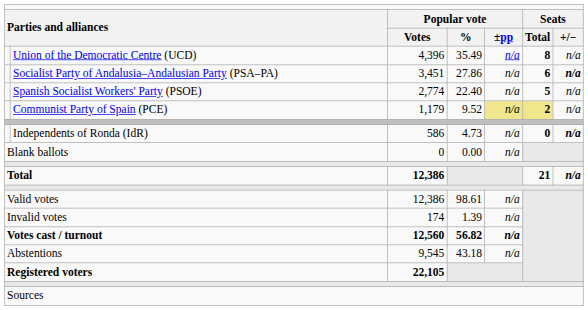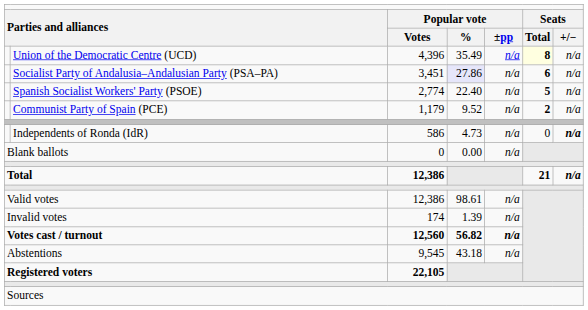(547, 55) no background -> (547, 55) lightyellow background
(469, 73) no background -> (469, 73) lavender background
(573, 73) bold -> (573, 73) normal
(512, 110) khaki background -> (512, 110) no background
(547, 110) khaki background -> (547, 110) no background
(547, 133) bold -> (547, 133) normal
